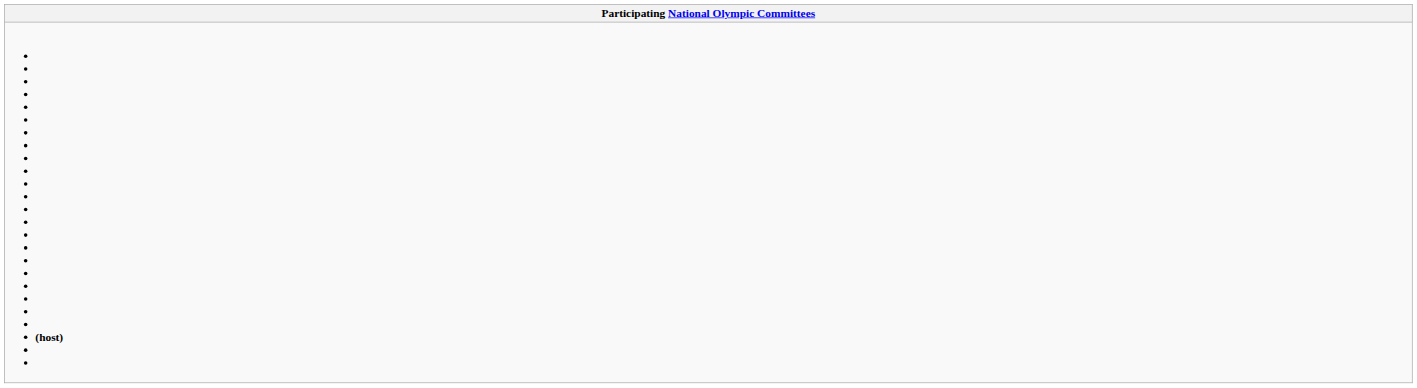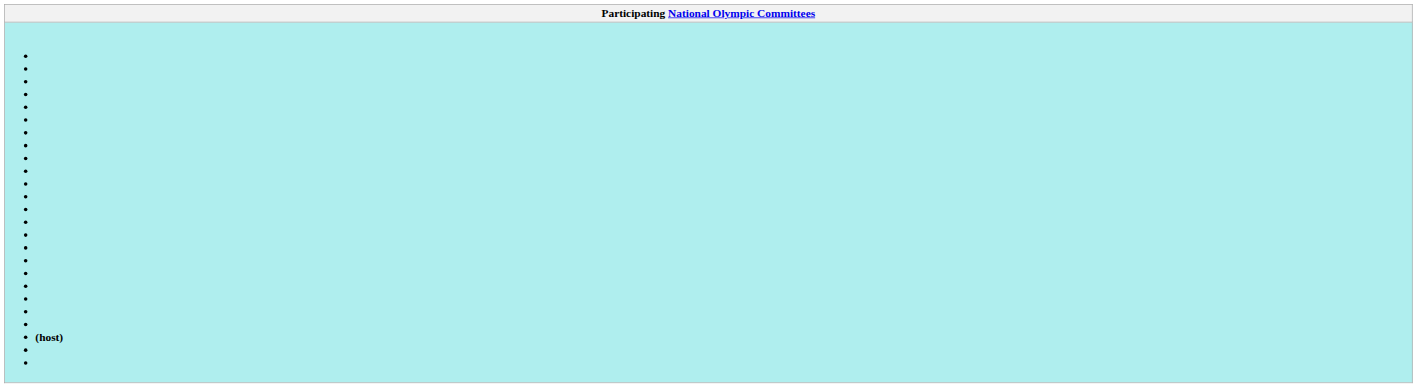(708, 209) no background -> (708, 209) paleturquoise background
